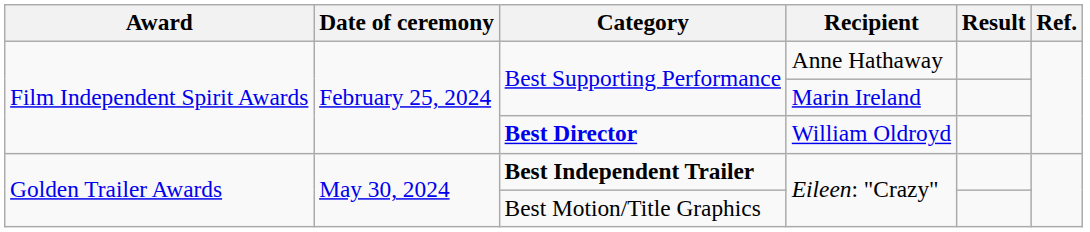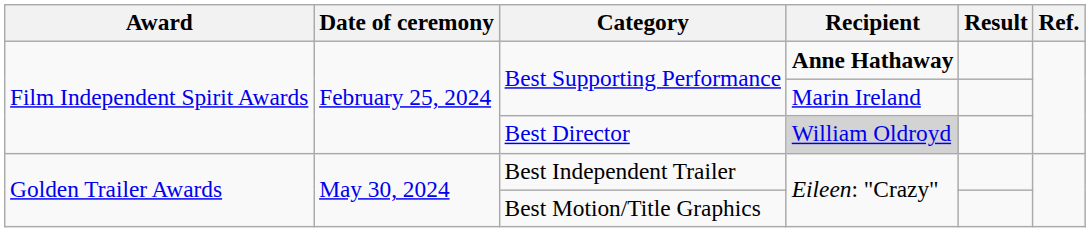(867, 60) normal -> (873, 60) bold
(571, 134) bold -> (567, 134) normal
(871, 134) no background -> (871, 134) lightgrey background
(629, 171) bold -> (620, 171) normal
